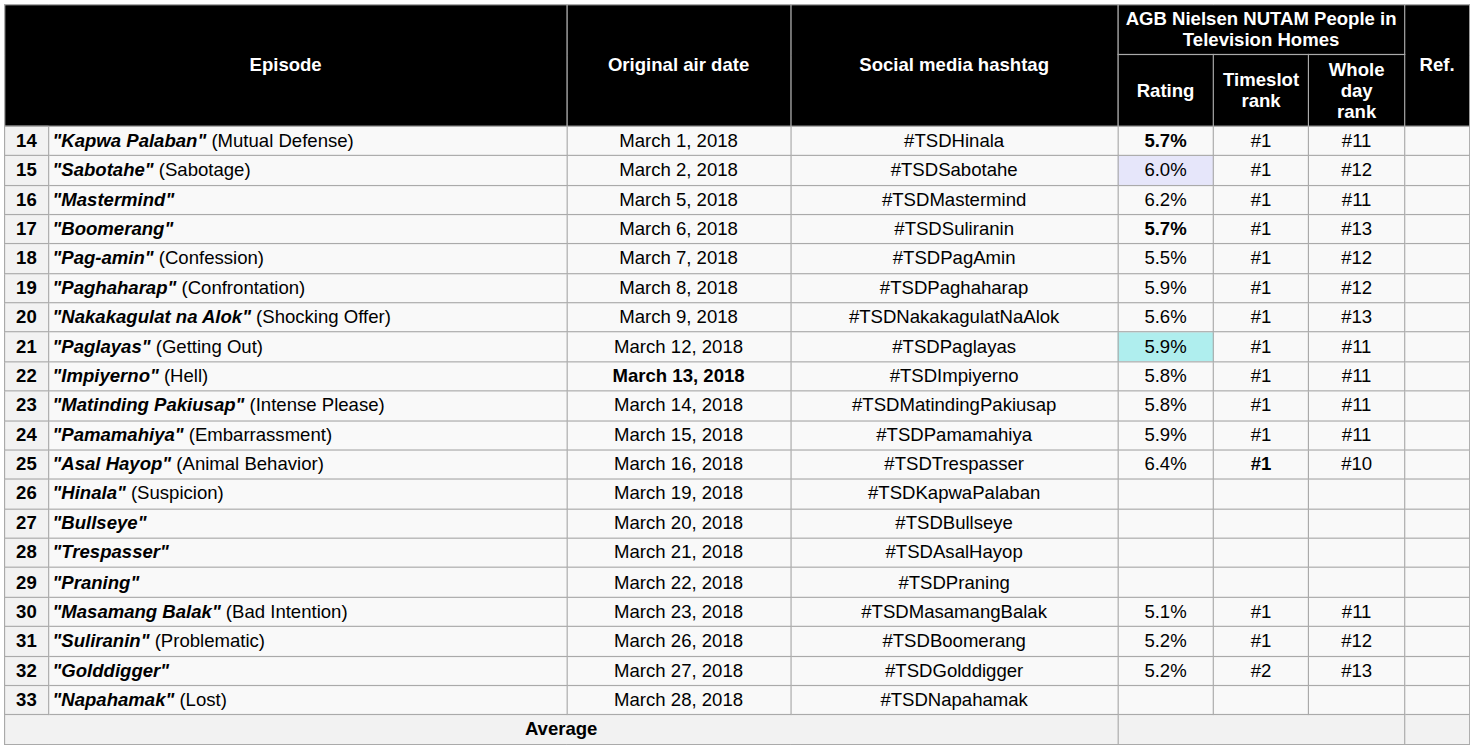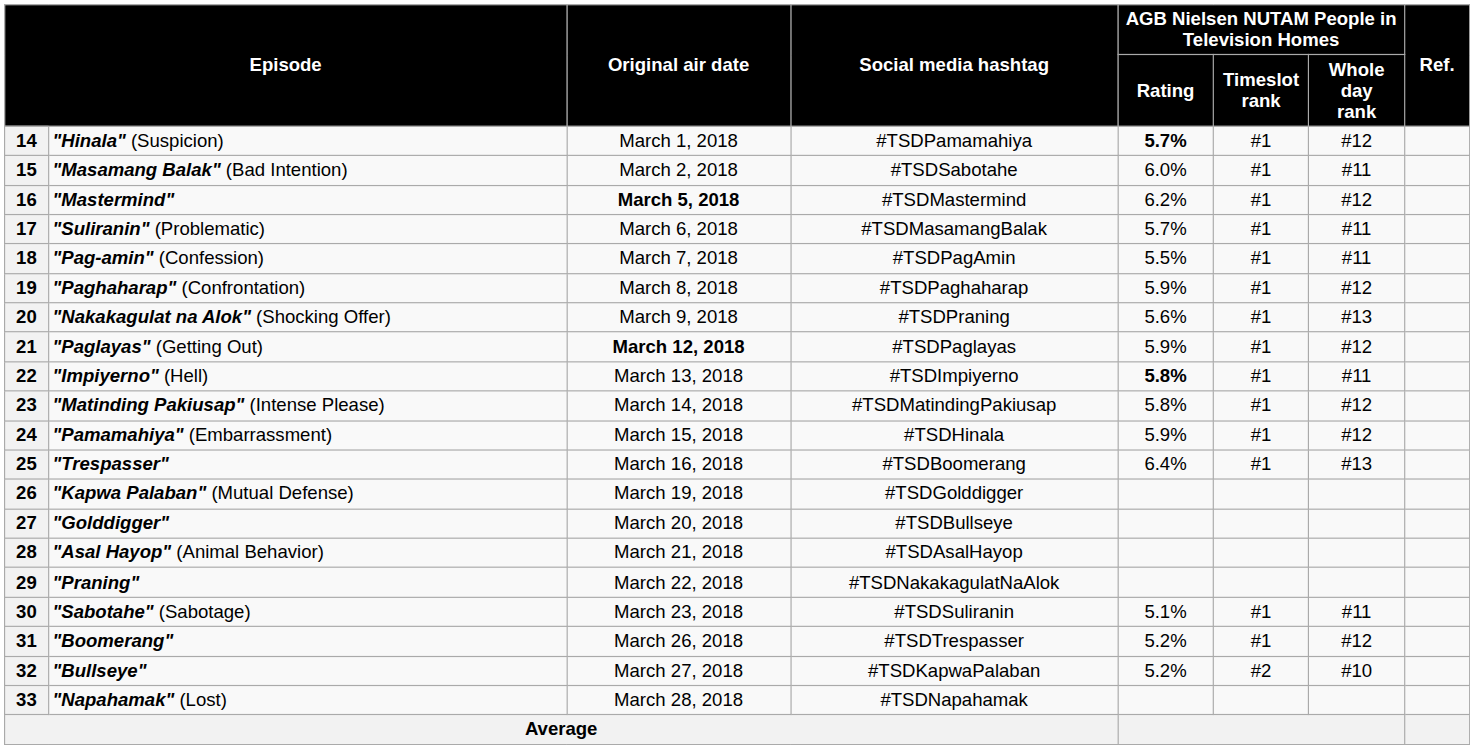(203, 140) "Kapwa Palaban" (Mutual Defense) -> (138, 140) "Hinala" (Suspicion)
(954, 140) #TSDHinala -> (954, 140) #TSDPamamahiya
(1357, 140) #11 -> (1357, 140) #12
(152, 170) "Sabotahe" (Sabotage) -> (200, 170) "Masamang Balak" (Bad Intention)
(1166, 170) lavender background -> (1166, 170) no background
(1357, 170) #12 -> (1357, 170) #11
(679, 199) normal -> (679, 199) bold
(1357, 199) #11 -> (1357, 199) #12
(113, 229) "Boomerang" -> (159, 229) "Suliranin" (Problematic)
(954, 229) #TSDSuliranin -> (954, 229) #TSDMasamangBalak
(1166, 229) bold -> (1166, 229) normal
(1357, 229) #13 -> (1357, 229) #11
(1357, 258) #12 -> (1357, 258) #11
(954, 317) #TSDNakakagulatNaAlok -> (954, 317) #TSDPraning
(679, 346) normal -> (679, 346) bold
(1166, 346) paleturquoise background -> (1166, 346) no background
(1357, 346) #11 -> (1357, 346) #12
(679, 376) bold -> (679, 376) normal
(1166, 376) normal -> (1166, 376) bold
(1357, 405) #11 -> (1357, 405) #12
(954, 435) #TSDPamamahiya -> (954, 435) #TSDHinala
(1357, 435) #11 -> (1357, 435) #12
(188, 464) "Asal Hayop" (Animal Behavior) -> (111, 464) "Trespasser"
(954, 464) #TSDTrespasser -> (954, 464) #TSDBoomerang
(1261, 464) bold -> (1261, 464) normal
(1357, 464) #10 -> (1357, 464) #13
(138, 493) "Hinala" (Suspicion) -> (203, 493) "Kapwa Palaban" (Mutual Defense)
(954, 493) #TSDKapwaPalaban -> (954, 493) #TSDGolddigger
(99, 523) "Bullseye" -> (111, 523) "Golddigger"
(111, 552) "Trespasser" -> (188, 552) "Asal Hayop" (Animal Behavior)
(954, 582) #TSDPraning -> (954, 582) #TSDNakakagulatNaAlok
(200, 611) "Masamang Balak" (Bad Intention) -> (152, 611) "Sabotahe" (Sabotage)
(954, 611) #TSDMasamangBalak -> (954, 611) #TSDSuliranin
(159, 641) "Suliranin" (Problematic) -> (113, 641) "Boomerang"
(954, 641) #TSDBoomerang -> (954, 641) #TSDTrespasser
(111, 670) "Golddigger" -> (99, 670) "Bullseye"
(954, 670) #TSDGolddigger -> (954, 670) #TSDKapwaPalaban
(1357, 670) #13 -> (1357, 670) #10
